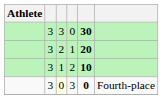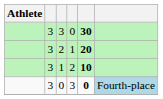(61, 85) lightyellow background -> (61, 85) no background
(126, 85) no background -> (126, 85) lightblue background
